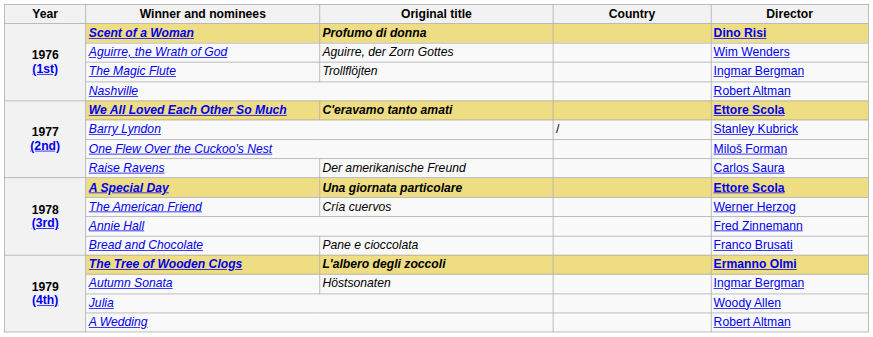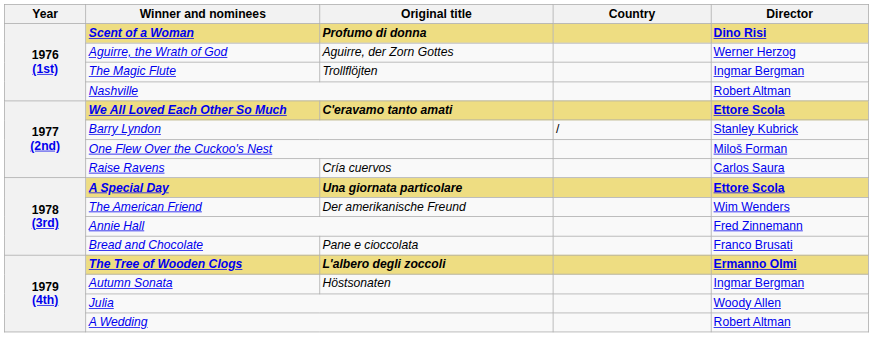(752, 52) Wim Wenders -> (755, 52) Werner Herzog
(394, 168) Der amerikanische Freund -> (357, 168) Cría cuervos
(357, 206) Cría cuervos -> (394, 206) Der amerikanische Freund
(755, 206) Werner Herzog -> (752, 206) Wim Wenders
